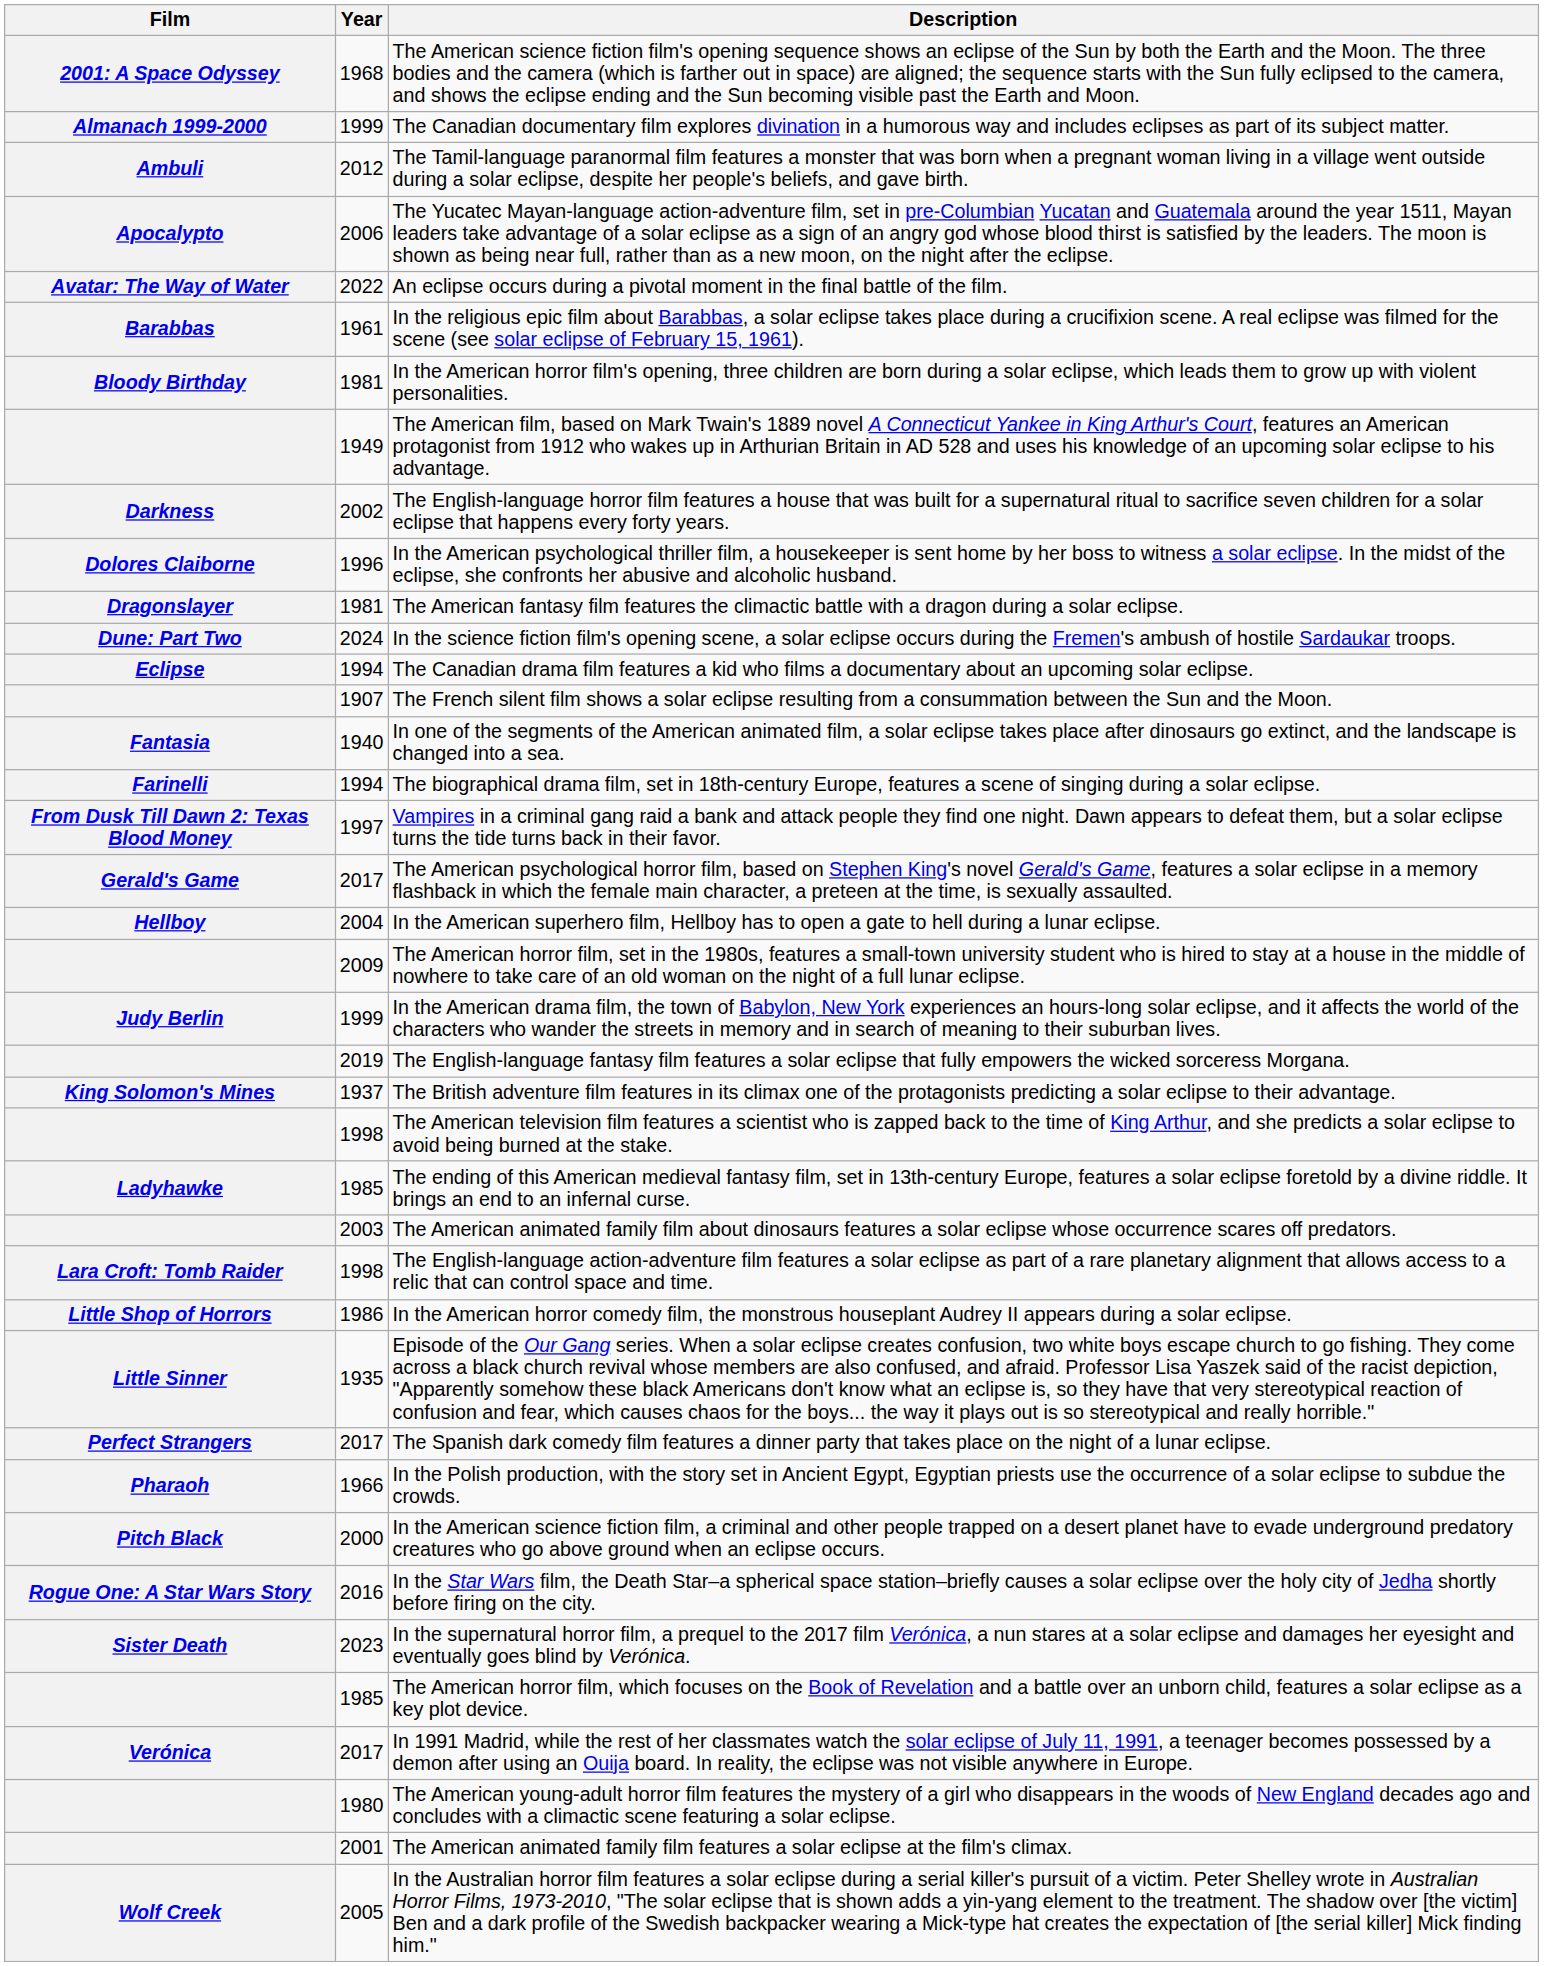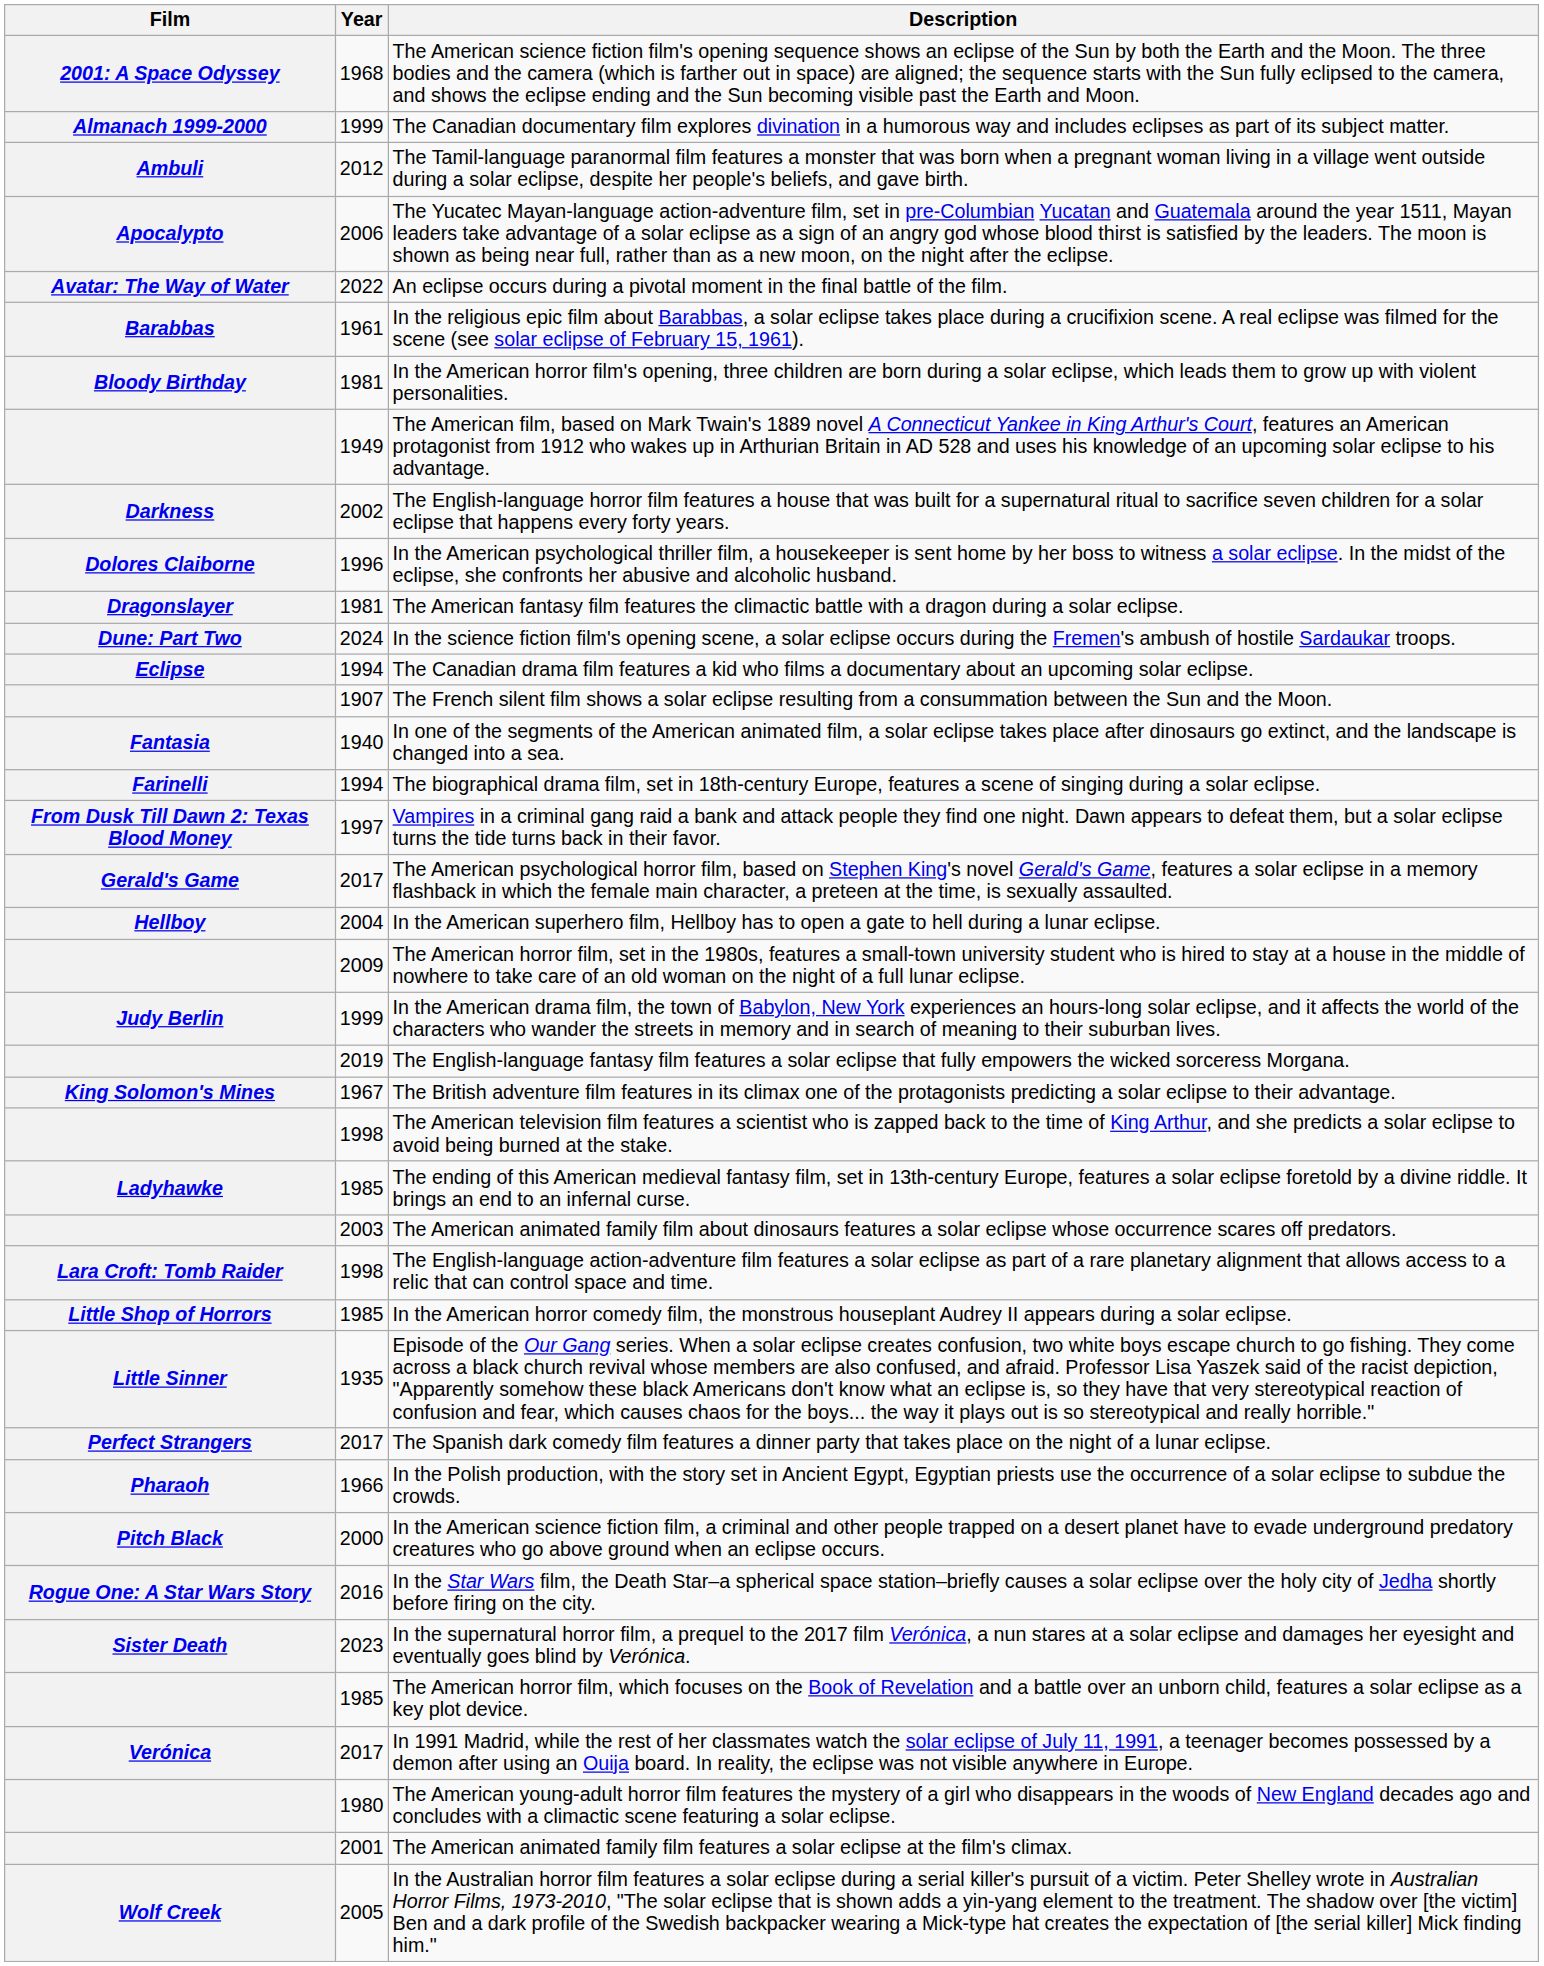(362, 1092) 1937 -> (362, 1092) 1967
(362, 1314) 1986 -> (362, 1314) 1985
